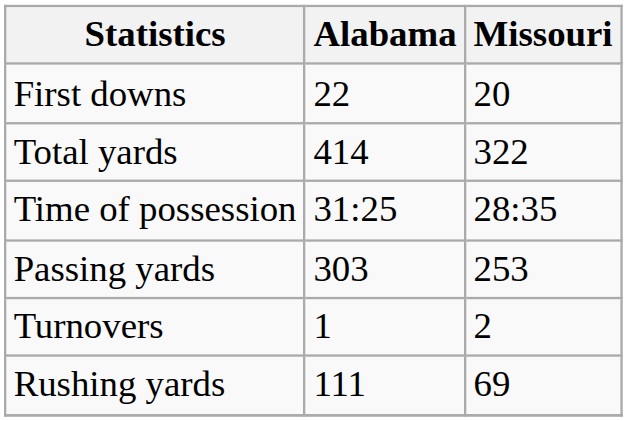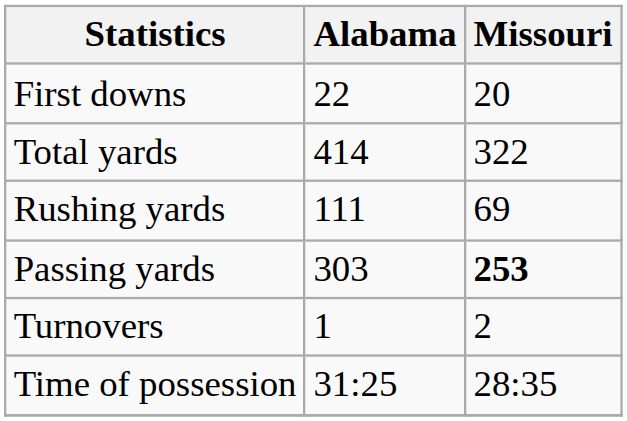rows swapped: (119, 384) <-> (155, 209)
(501, 267) normal -> (501, 267) bold
